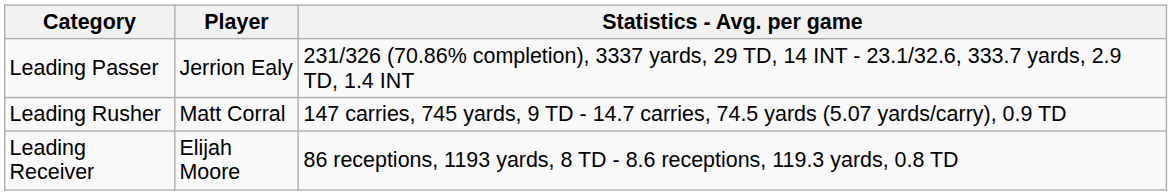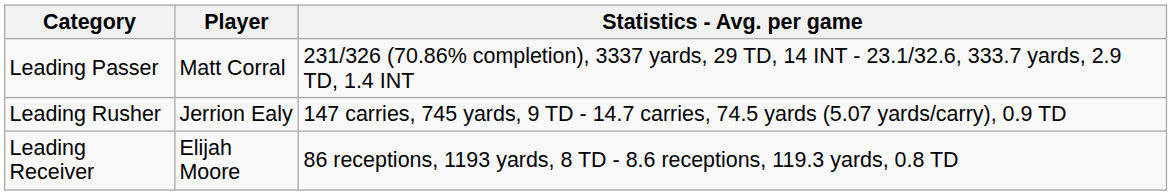(236, 68) Jerrion Ealy -> (232, 68) Matt Corral
(232, 114) Matt Corral -> (236, 114) Jerrion Ealy
